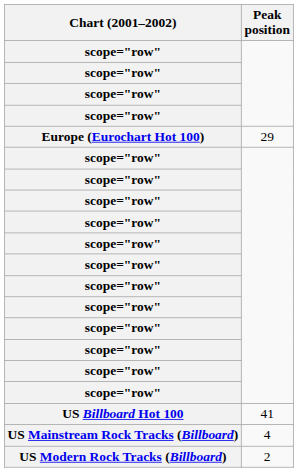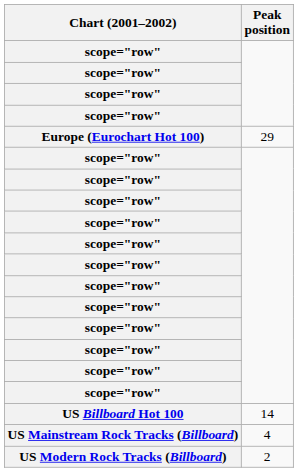(267, 413) 41 -> (267, 413) 14
